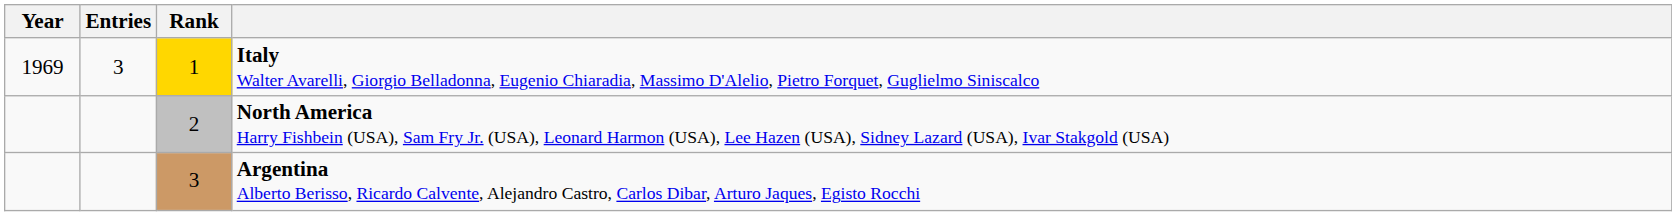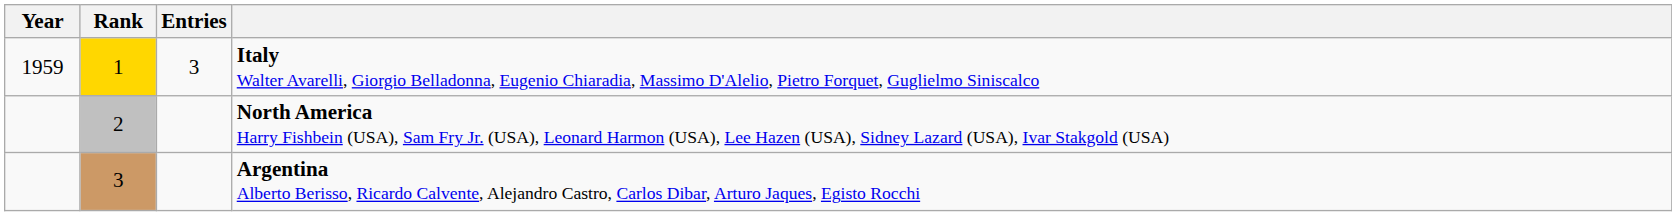columns swapped: (118, 21) <-> (194, 21)
(43, 66) 1969 -> (43, 66) 1959
